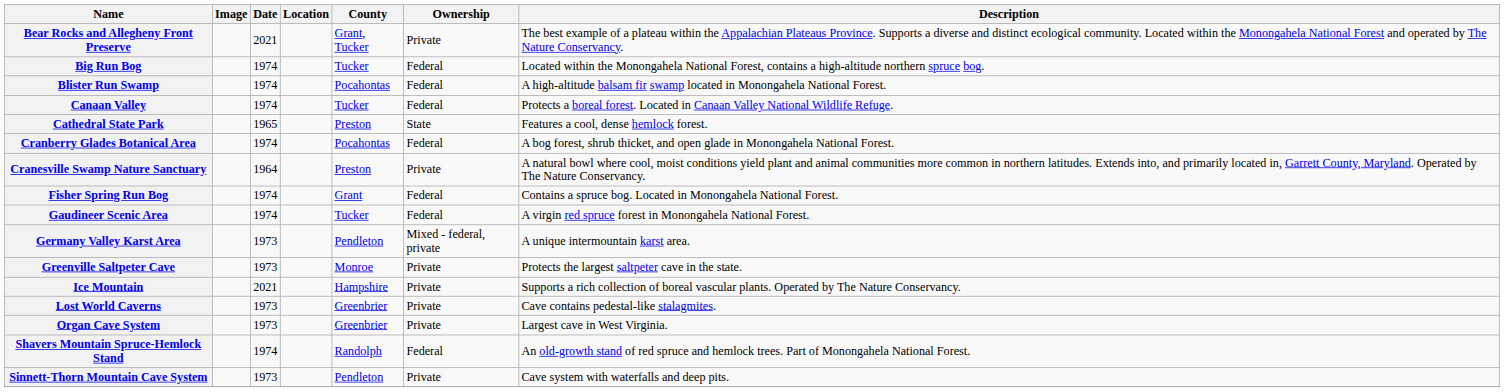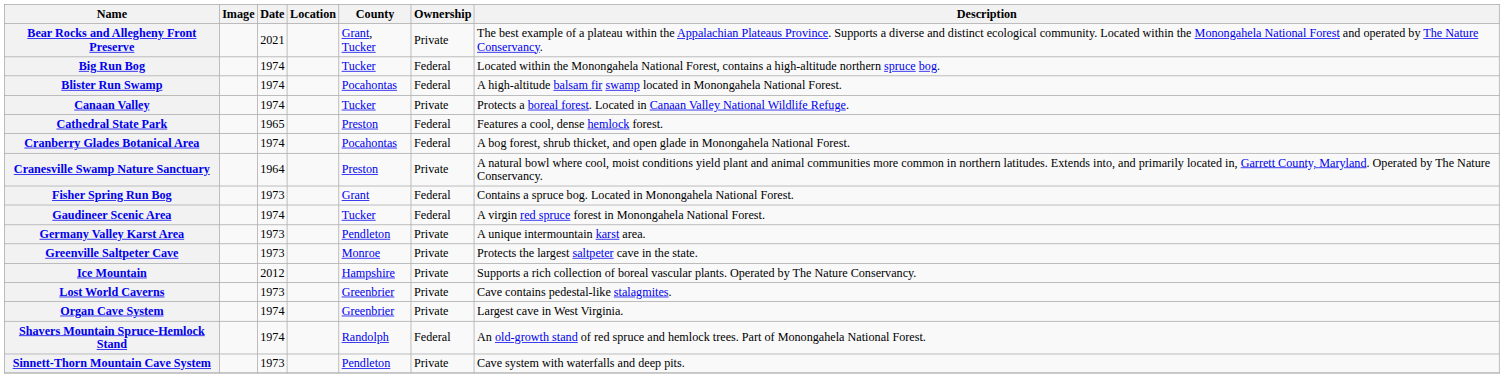(425, 104) Federal -> (431, 104) Private
(419, 124) State -> (432, 124) Federal
(265, 195) 1974 -> (272, 195) 1973
(446, 241) Mixed - federal, private -> (431, 234) Private
(265, 286) 2021 -> (272, 272) 2012
(265, 325) 1973 -> (272, 311) 1974
